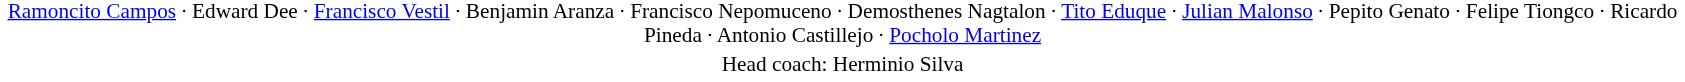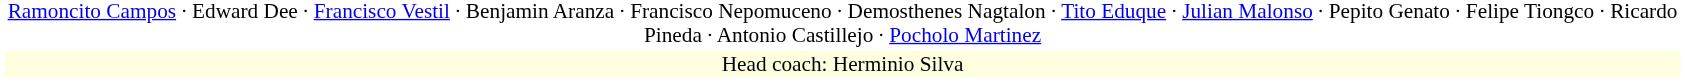(843, 63) no background -> (843, 63) lightyellow background
